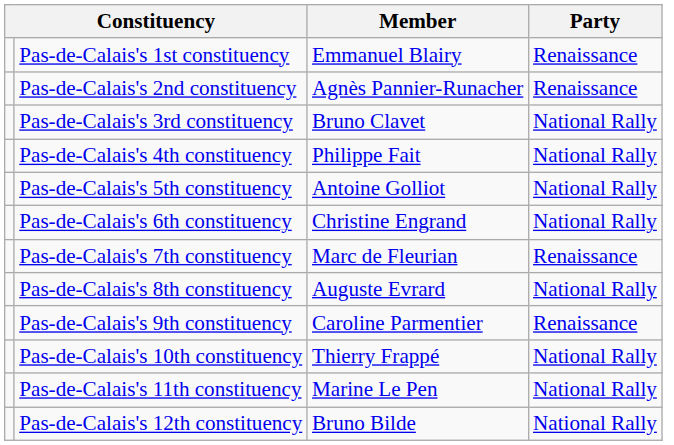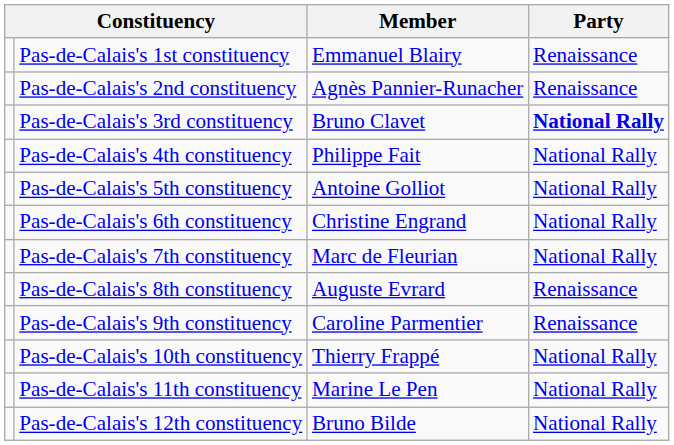(595, 121) normal -> (598, 121) bold
(585, 255) Renaissance -> (595, 255) National Rally
(595, 289) National Rally -> (585, 289) Renaissance
